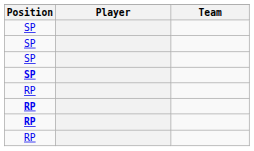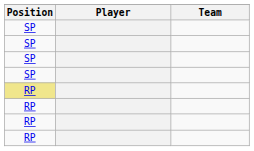(30, 75) bold -> (30, 75) normal
(30, 91) no background -> (30, 91) khaki background
(30, 106) bold -> (30, 106) normal
(30, 122) bold -> (30, 122) normal
